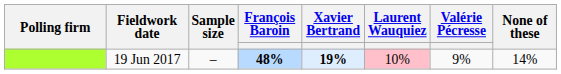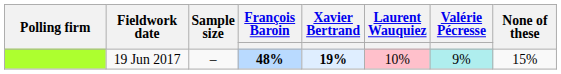(461, 59) no background -> (461, 59) paleturquoise background
(525, 59) 14% -> (525, 59) 15%
